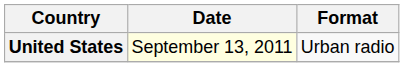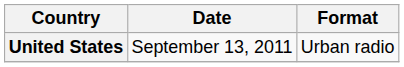(212, 47) lightyellow background -> (212, 47) no background
